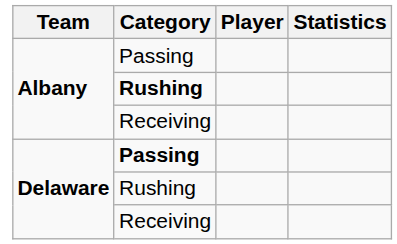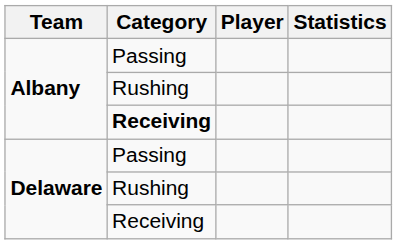(161, 88) bold -> (151, 88) normal
(165, 121) normal -> (162, 121) bold
(159, 155) bold -> (149, 155) normal
